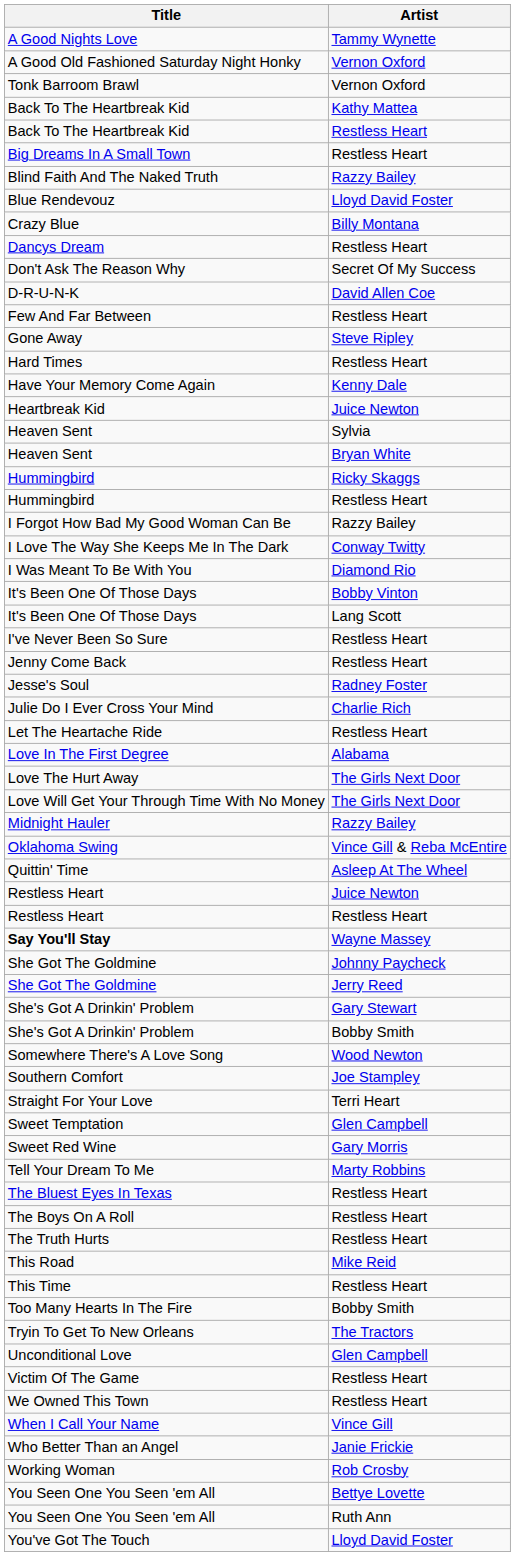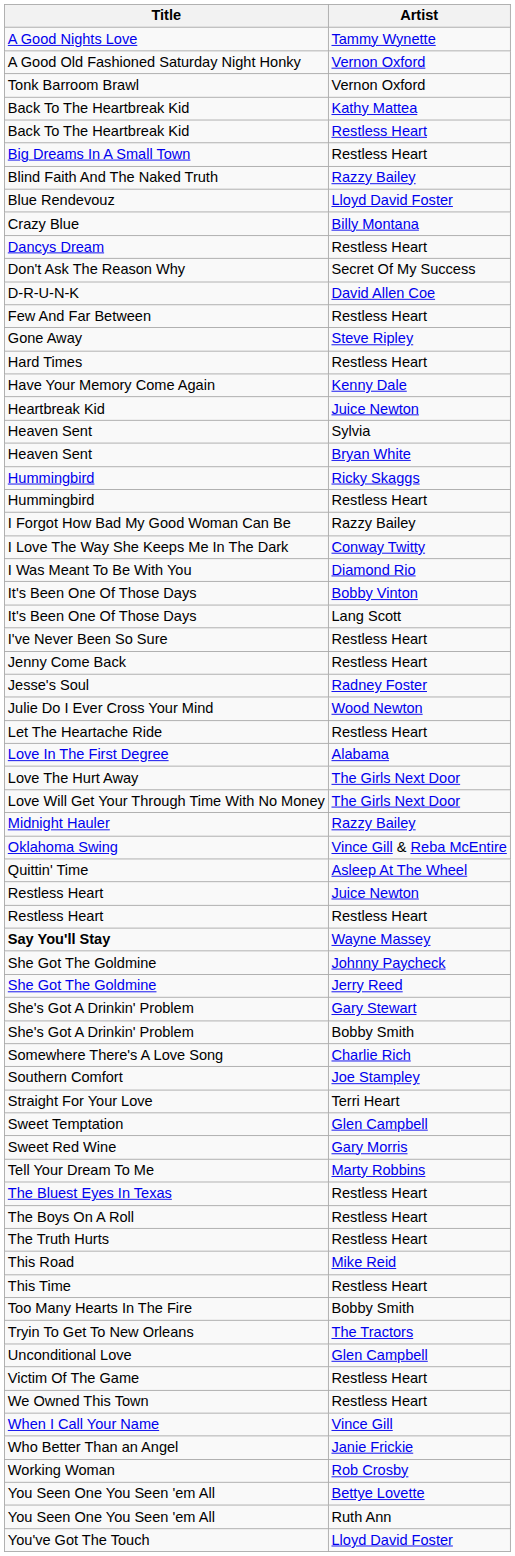(371, 708) Charlie Rich -> (377, 708) Wood Newton
(377, 1055) Wood Newton -> (371, 1055) Charlie Rich
